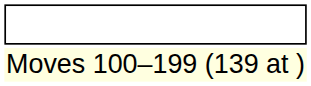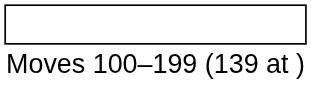(155, 64) lightyellow background -> (155, 64) no background
